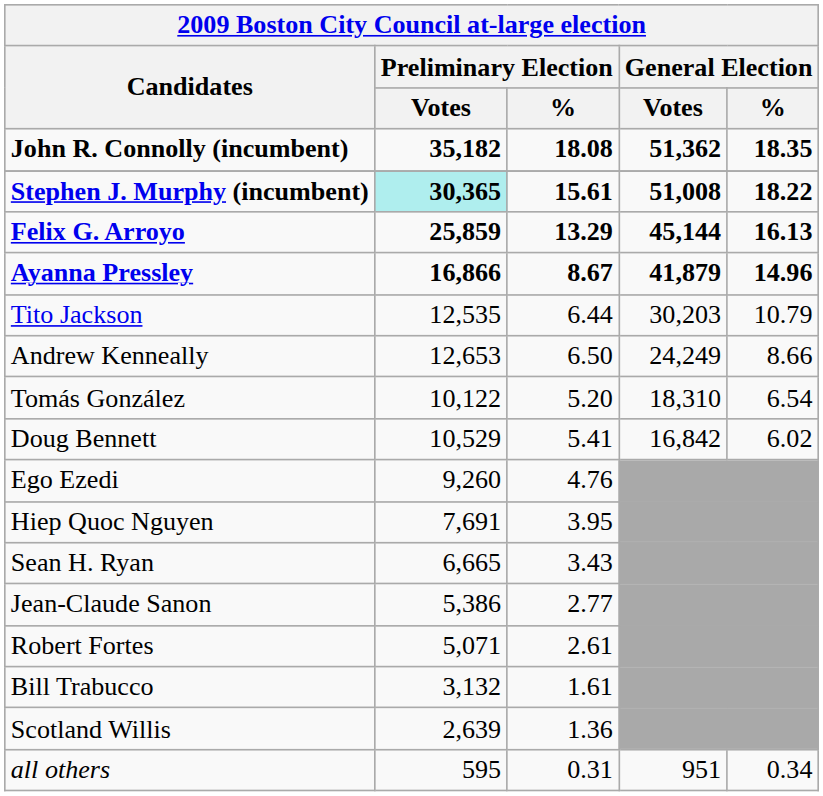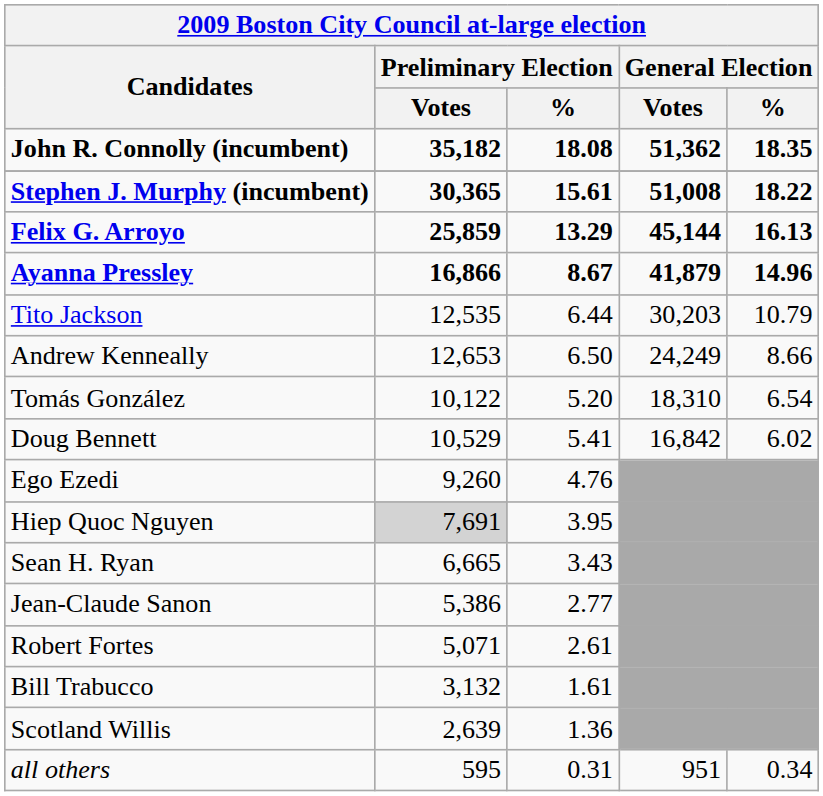(465, 190) paleturquoise background -> (465, 190) no background
(472, 521) no background -> (472, 521) lightgrey background
